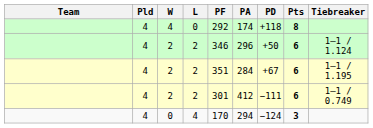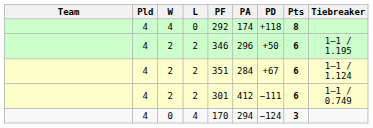(338, 46) 1–1 / 1.124 -> (338, 46) 1–1 / 1.195
(338, 71) 1–1 / 1.195 -> (338, 71) 1–1 / 1.124
